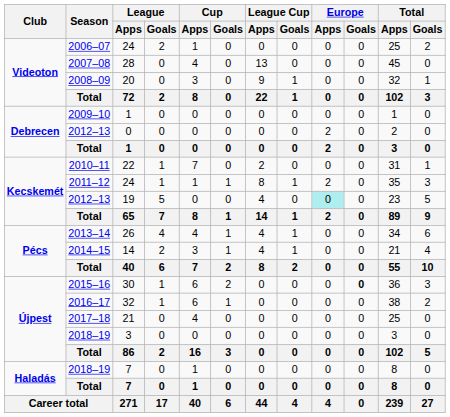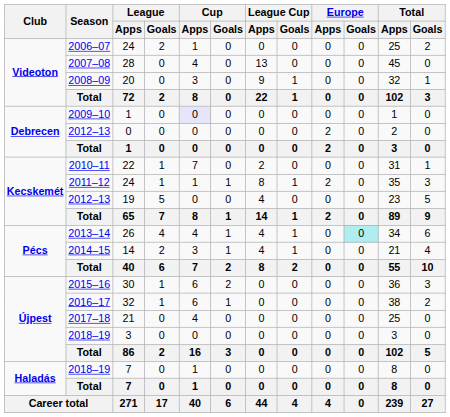(195, 115) no background -> (195, 115) lavender background
(328, 200) paleturquoise background -> (328, 200) no background
(361, 234) no background -> (361, 234) paleturquoise background
(361, 285) bold -> (361, 285) normal
